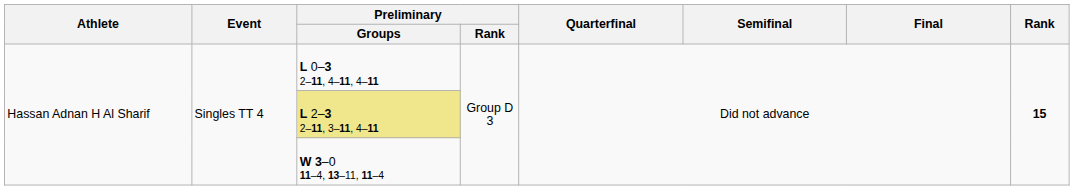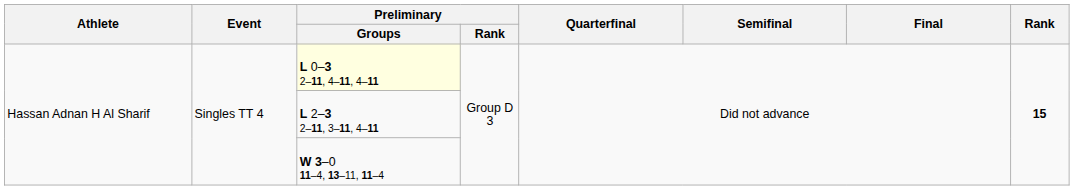(339, 74) no background -> (339, 74) lightyellow background
(339, 121) khaki background -> (339, 121) no background
